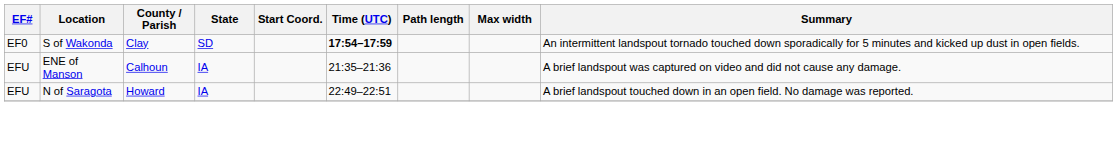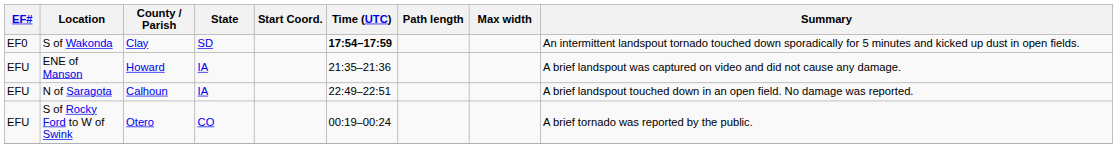(147, 67) Calhoun -> (145, 67) Howard
(145, 91) Howard -> (147, 91) Calhoun
+ row: (73, 122)
